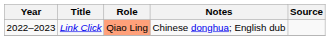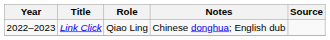(127, 27) lightsalmon background -> (127, 27) no background
